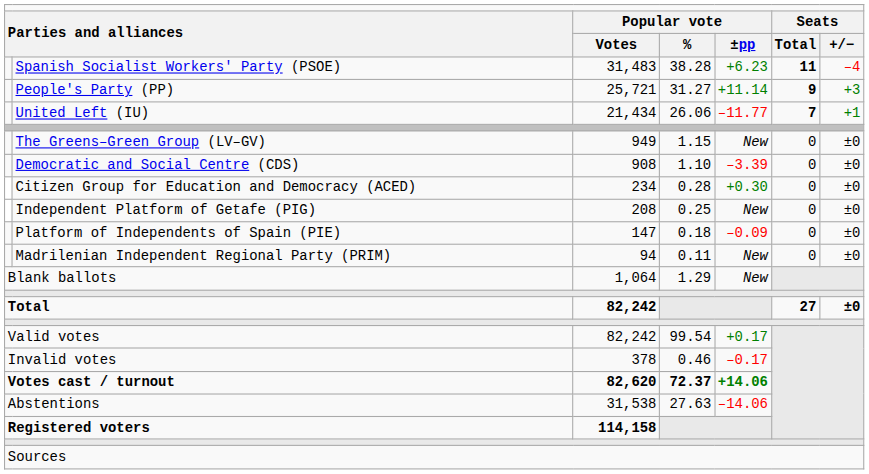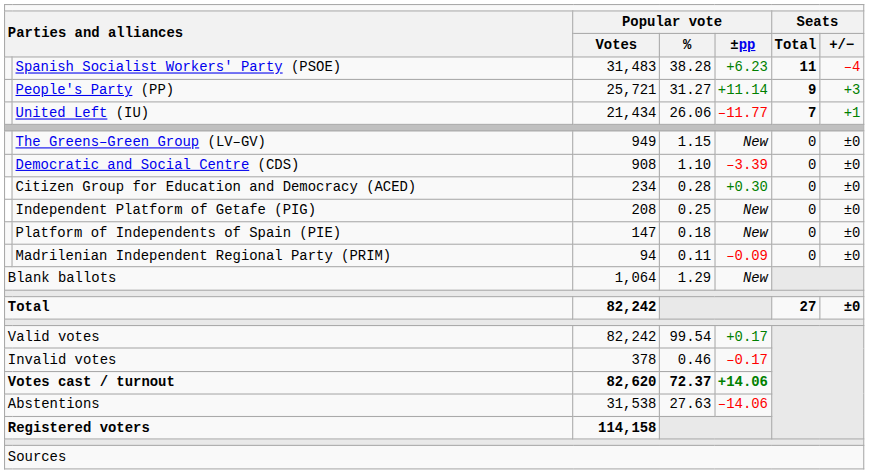(747, 233) –0.09 -> (755, 233) New
(755, 256) New -> (747, 256) –0.09
